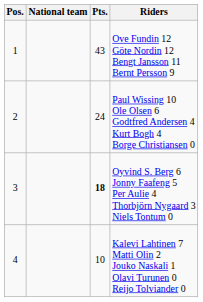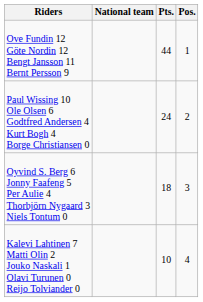columns swapped: (15, 12) <-> (154, 12)
(100, 50) 43 -> (166, 50) 44
(100, 188) bold -> (166, 188) normal
